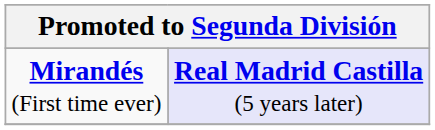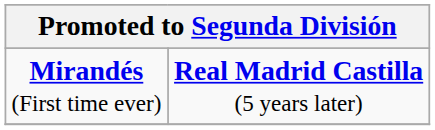(299, 85) lavender background -> (299, 85) no background
